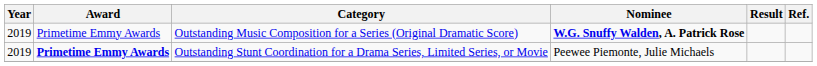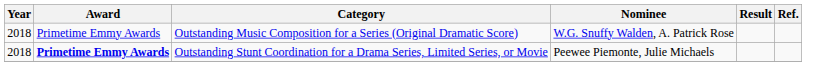(19, 33) 2019 -> (19, 33) 2018
(649, 33) bold -> (644, 33) normal
(19, 52) 2019 -> (19, 52) 2018
